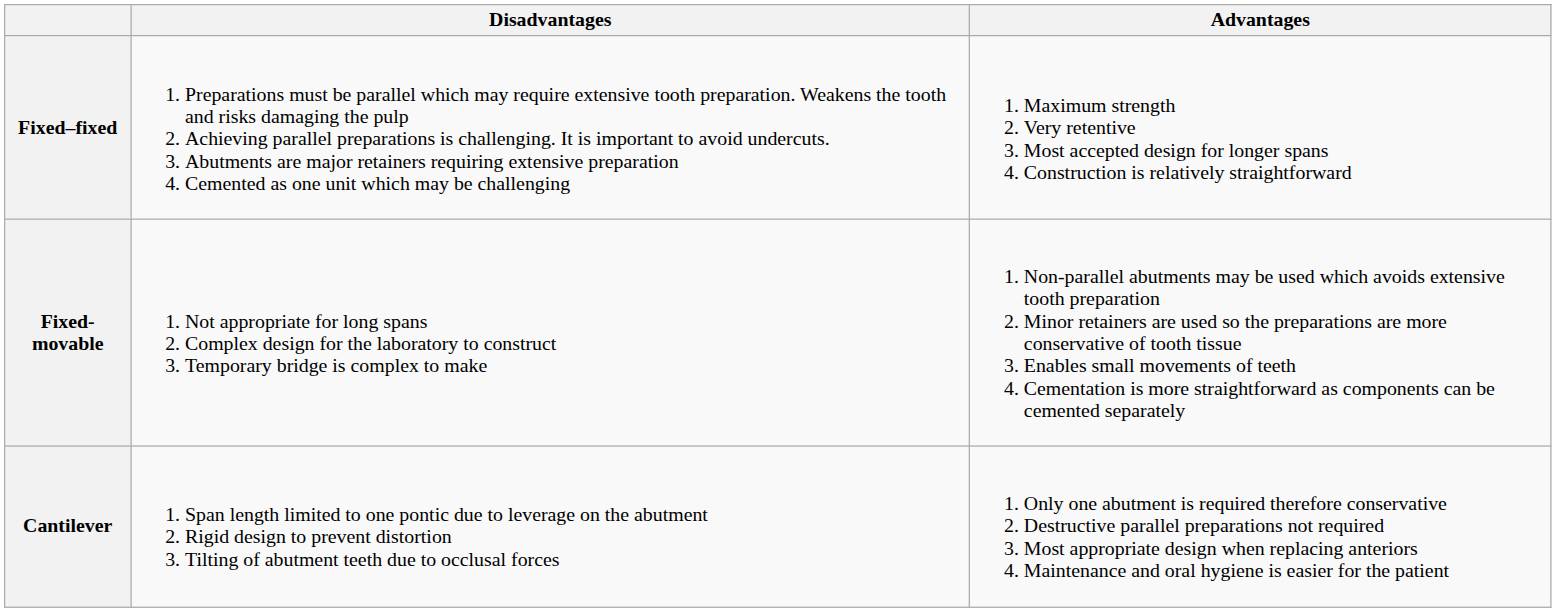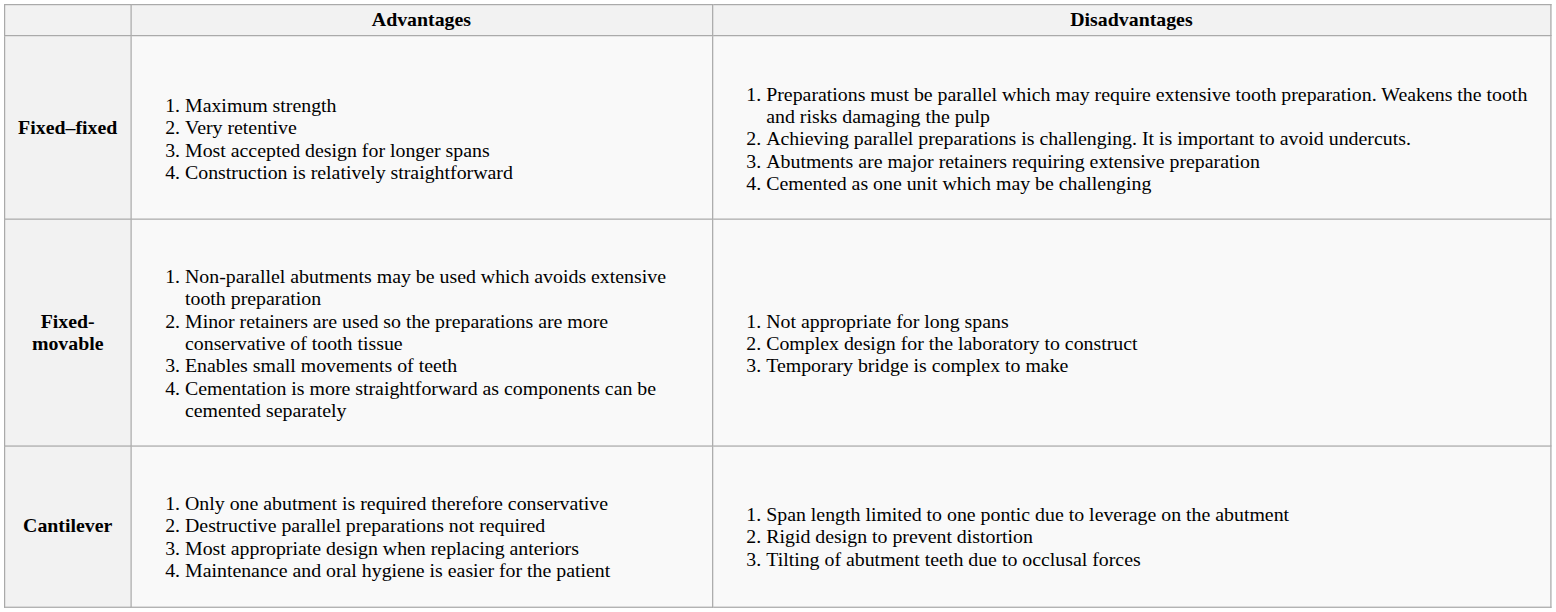columns swapped: (1260, 20) <-> (550, 20)
